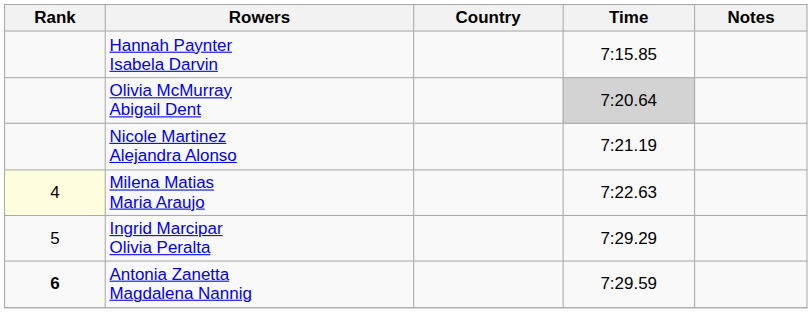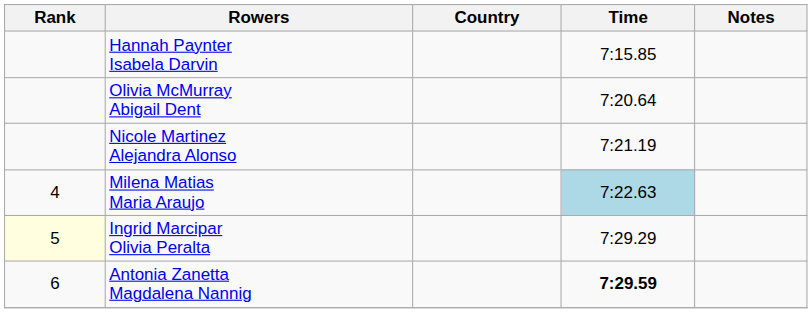(629, 100) lightgrey background -> (628, 100) no background
(55, 192) lightyellow background -> (55, 192) no background
(629, 192) no background -> (628, 192) lightblue background
(55, 238) no background -> (55, 238) lightyellow background
(55, 284) bold -> (55, 284) normal
(629, 284) normal -> (628, 284) bold
